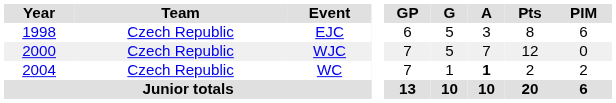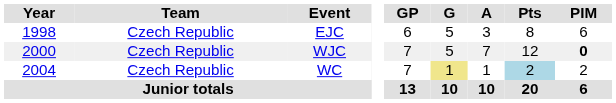(584, 51) normal -> (584, 51) bold
(449, 70) no background -> (449, 70) khaki background
(486, 70) bold -> (486, 70) normal
(530, 70) no background -> (530, 70) lightblue background
